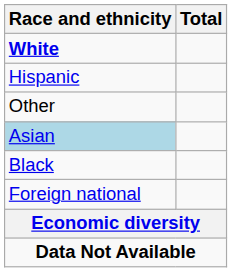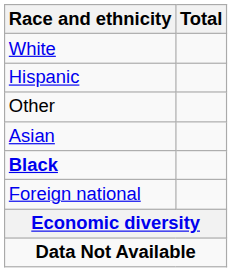(34, 48) bold -> (32, 48) normal
(32, 135) lightblue background -> (32, 135) no background
(31, 164) normal -> (33, 164) bold
